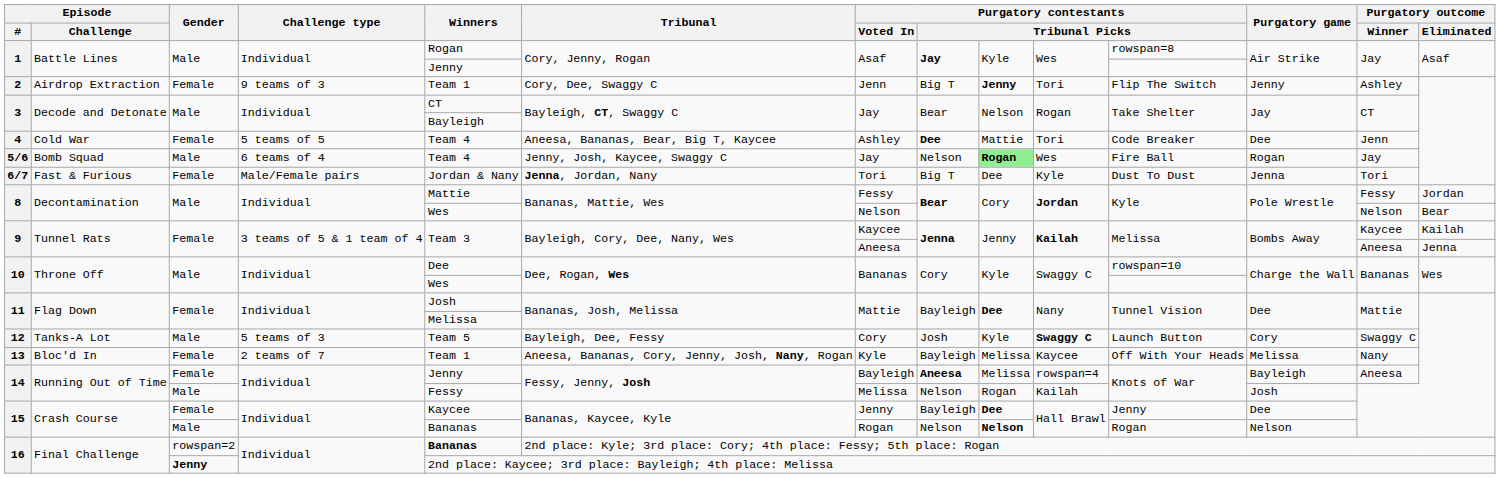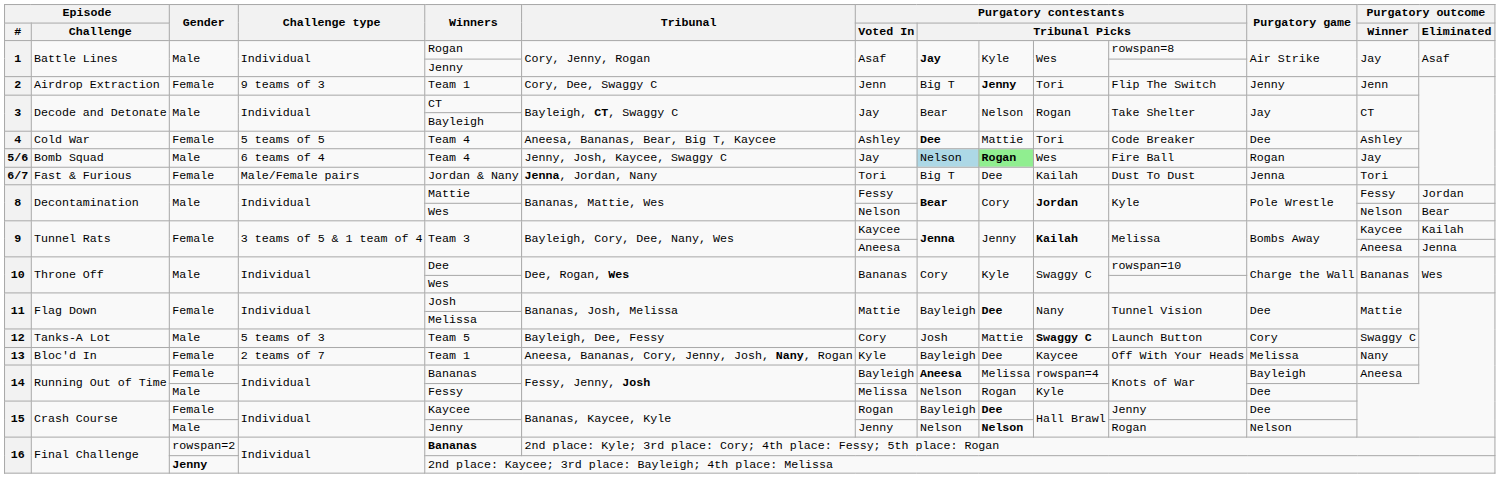(1381, 86) Ashley -> (1374, 86) Jenn
(1374, 140) Jenn -> (1381, 140) Ashley
(941, 158) no background -> (941, 158) lightblue background
(1050, 176) Kyle -> (1057, 176) Kailah
(995, 338) Kyle -> (1002, 338) Mattie
(1006, 356) Melissa -> (992, 356) Dee
(445, 374) Jenny -> (452, 374) Bananas
(1057, 392) Kailah -> (1050, 392) Kyle
(1264, 392) Josh -> (1260, 392) Dee
(876, 410) Jenny -> (876, 410) Rogan
(452, 428) Bananas -> (445, 428) Jenny
(876, 428) Rogan -> (876, 428) Jenny
